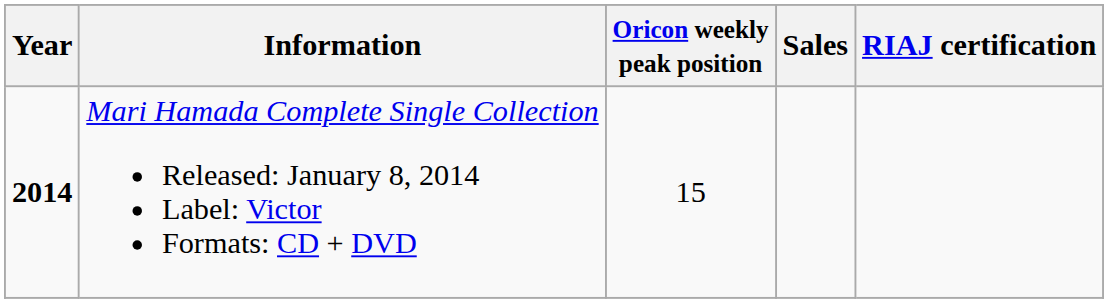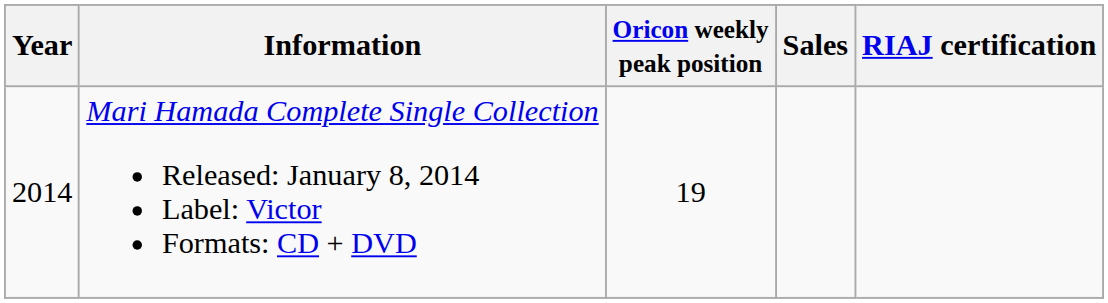(42, 191) bold -> (42, 191) normal
(691, 191) 15 -> (691, 191) 19
